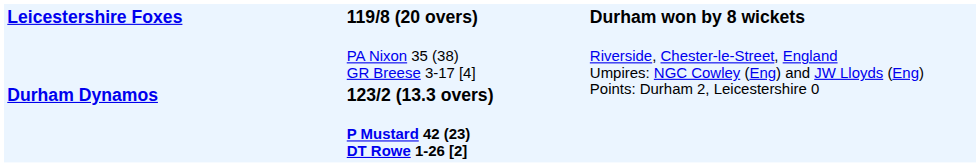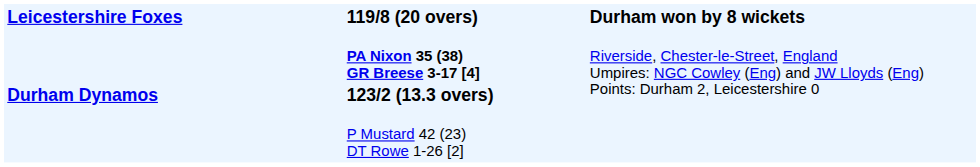(411, 64) normal -> (413, 64) bold
(409, 143) bold -> (406, 143) normal
